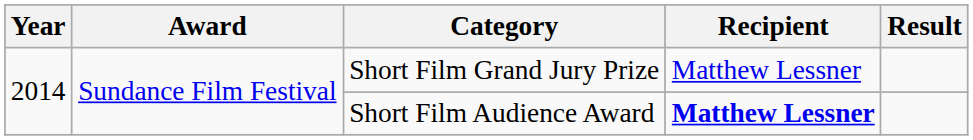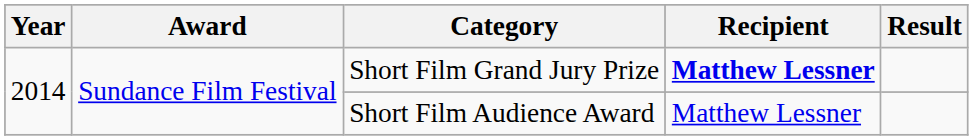(766, 69) normal -> (773, 69) bold
(773, 112) bold -> (766, 112) normal
